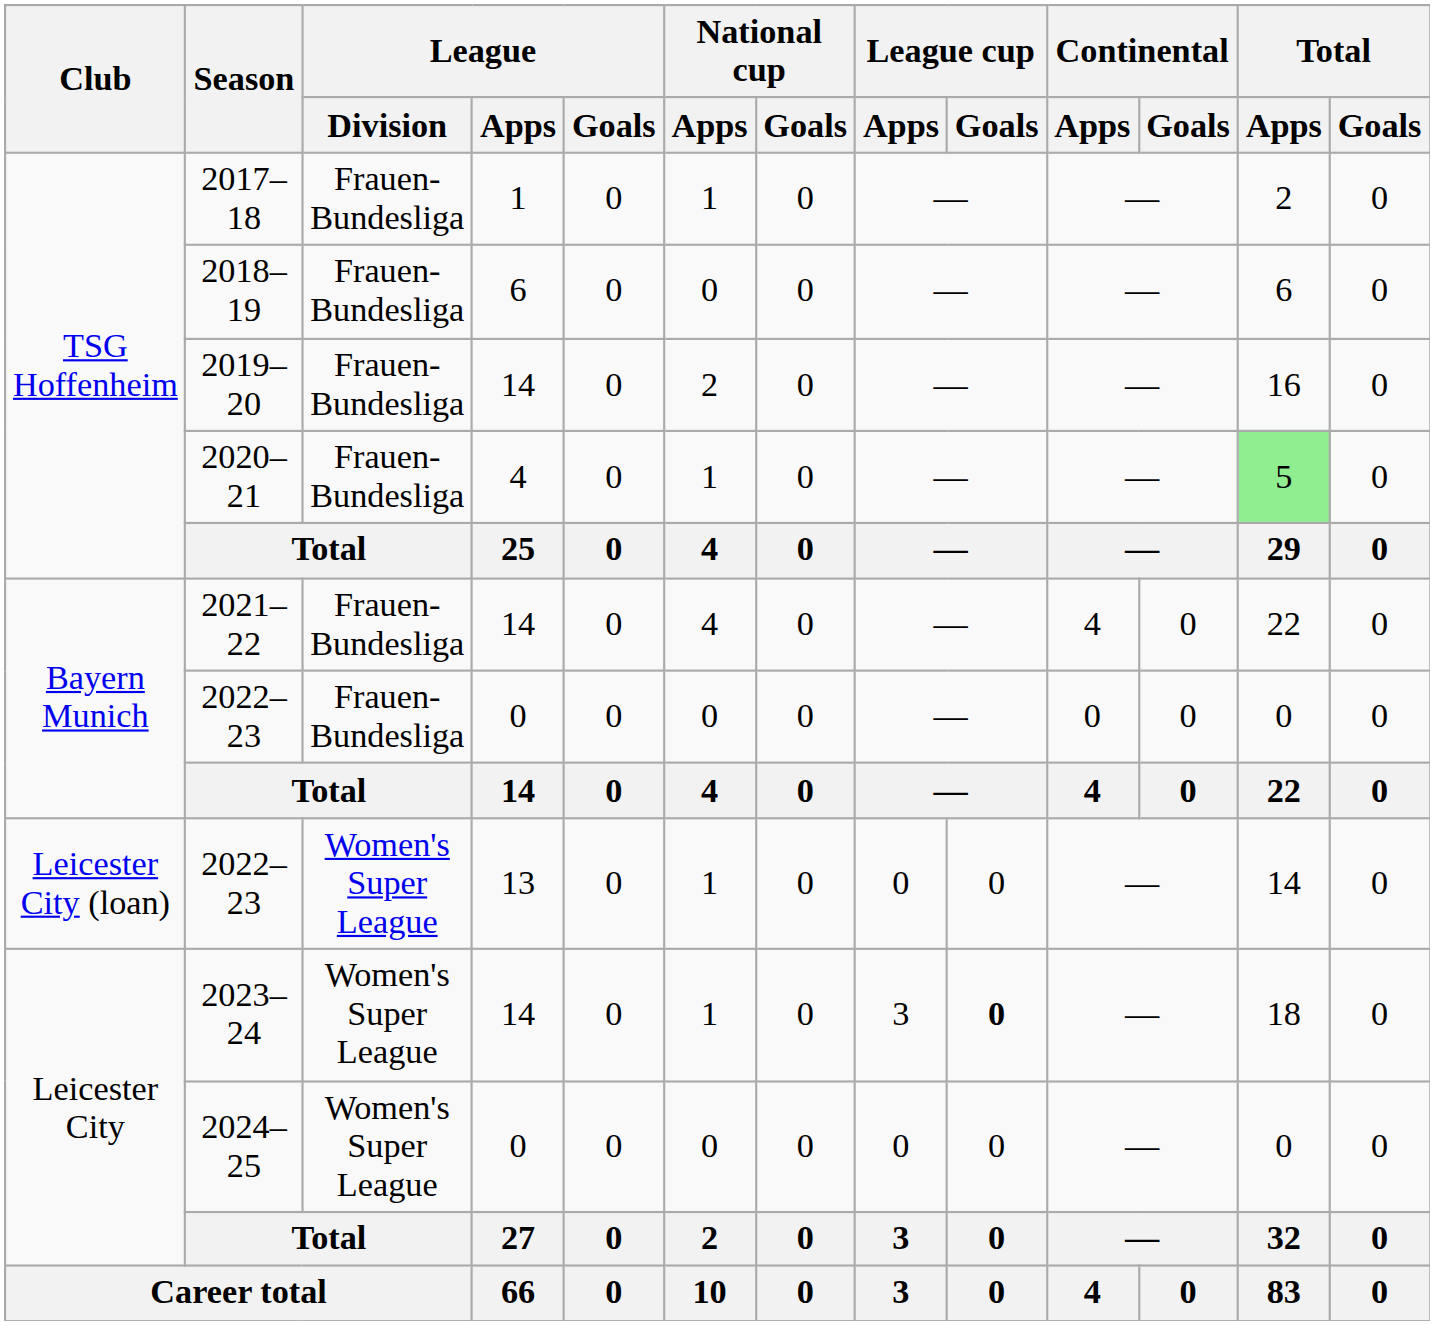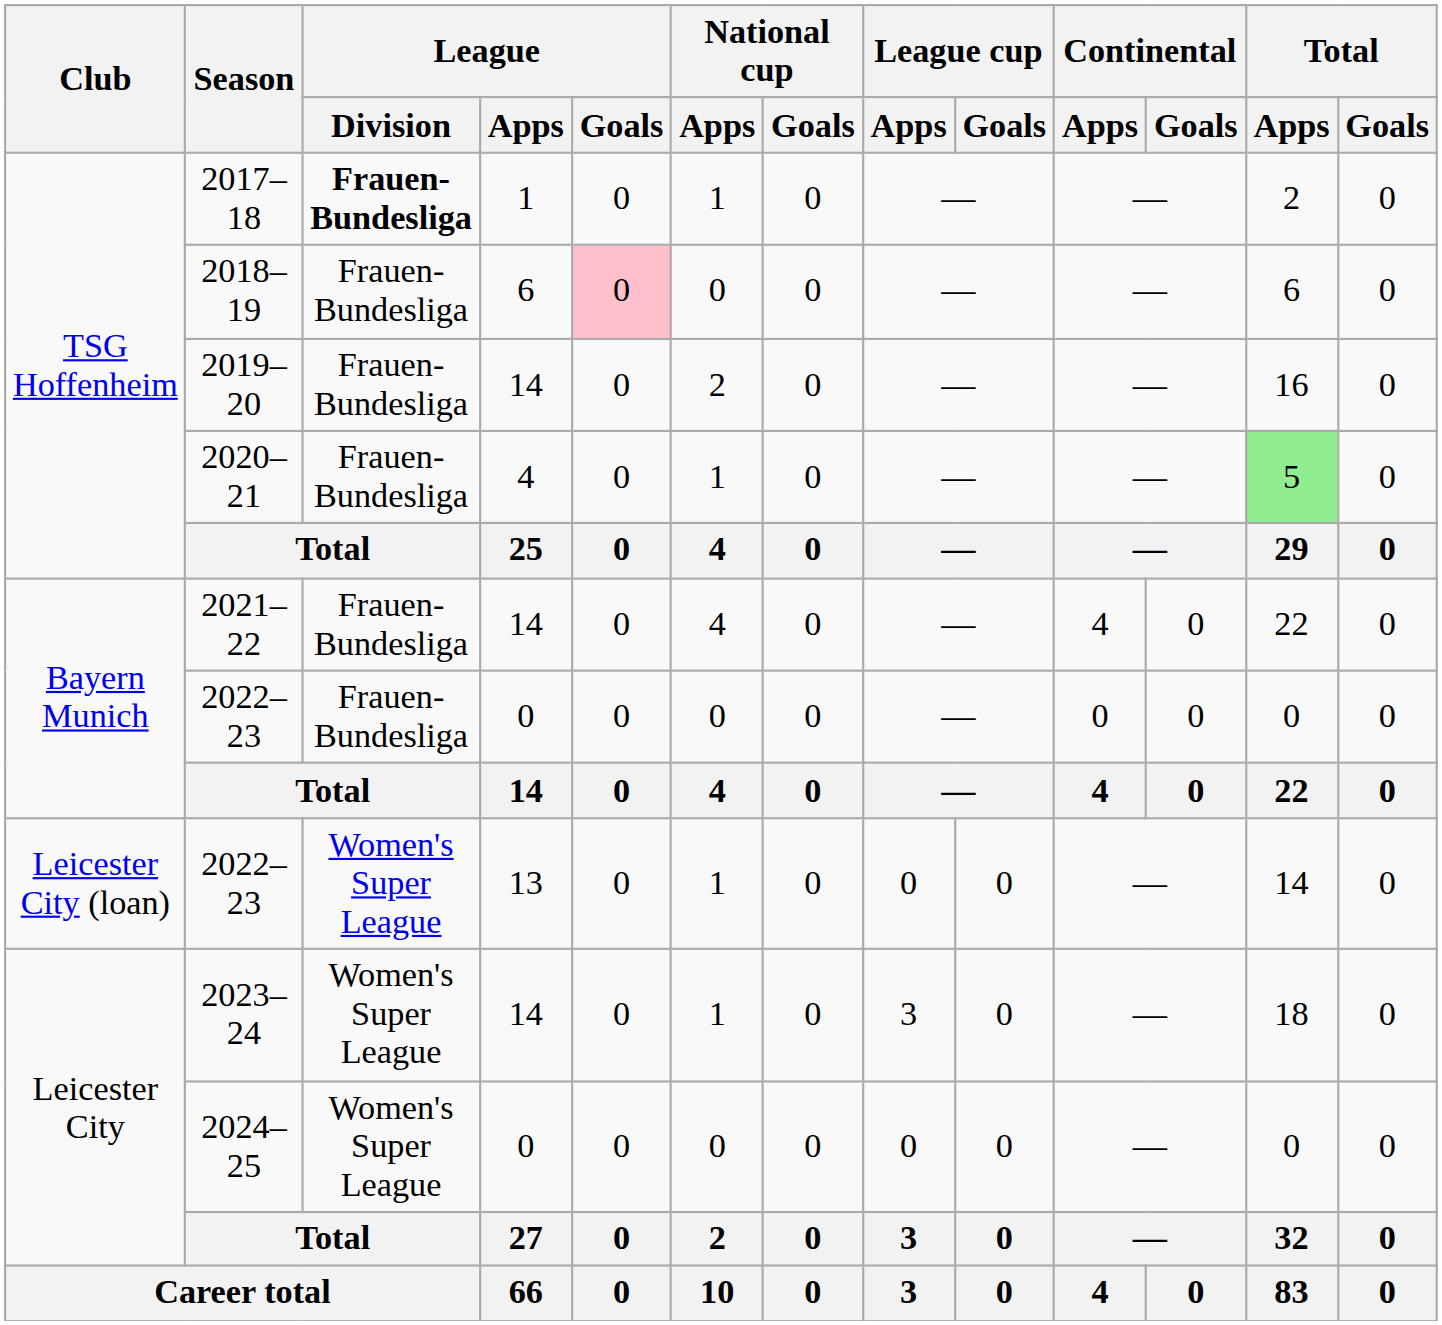(387, 198) normal -> (391, 198) bold
(614, 290) no background -> (621, 290) pink background
(997, 1014) bold -> (1004, 1014) normal
